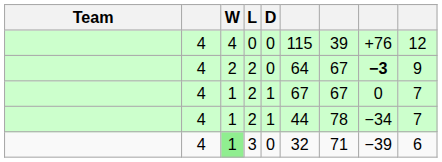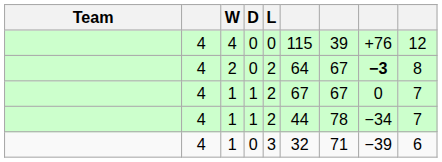columns swapped: (270, 17) <-> (252, 17)
(418, 68) 9 -> (418, 68) 8
(232, 145) lightgreen background -> (232, 145) no background
